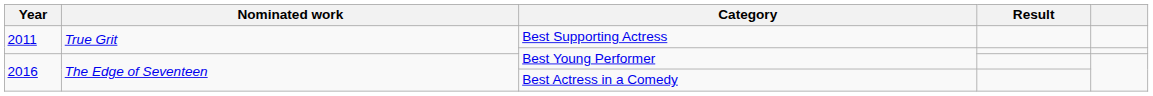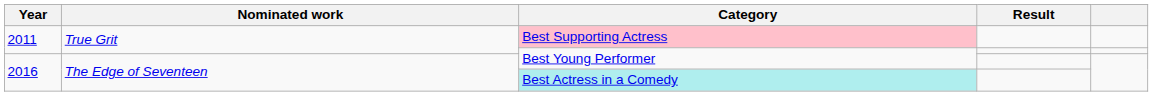(595, 36) no background -> (595, 36) pink background
(600, 79) no background -> (600, 79) paleturquoise background
